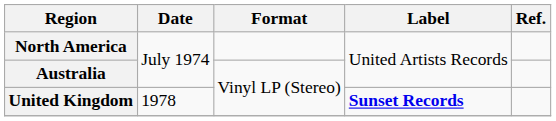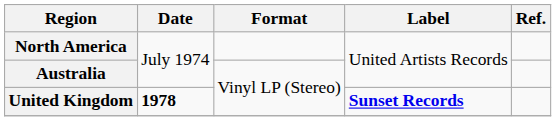(159, 101) normal -> (159, 101) bold
